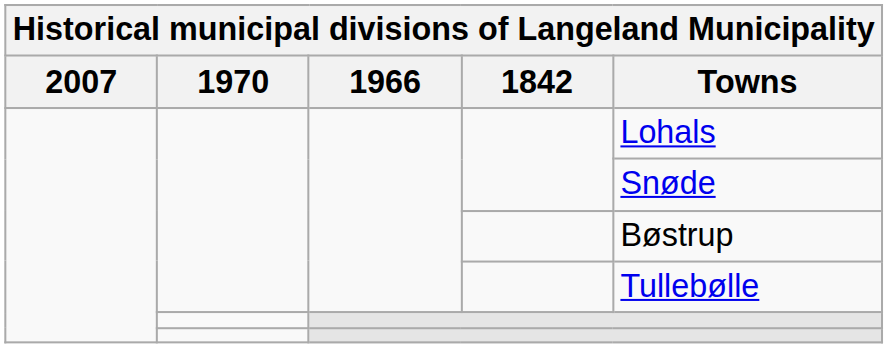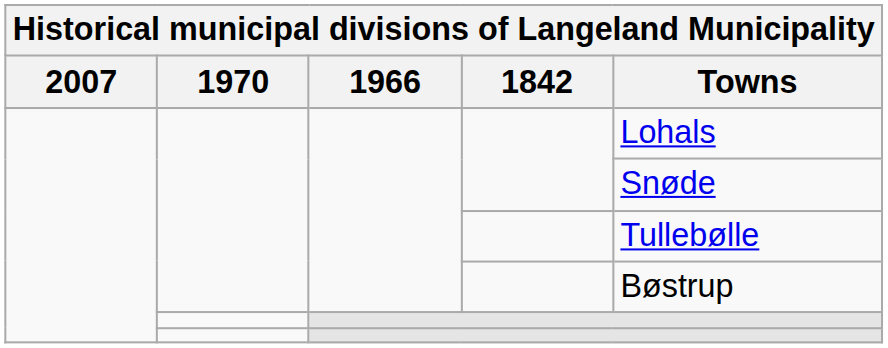(677, 235) Bøstrup -> (690, 235) Tullebølle
(690, 286) Tullebølle -> (677, 286) Bøstrup
